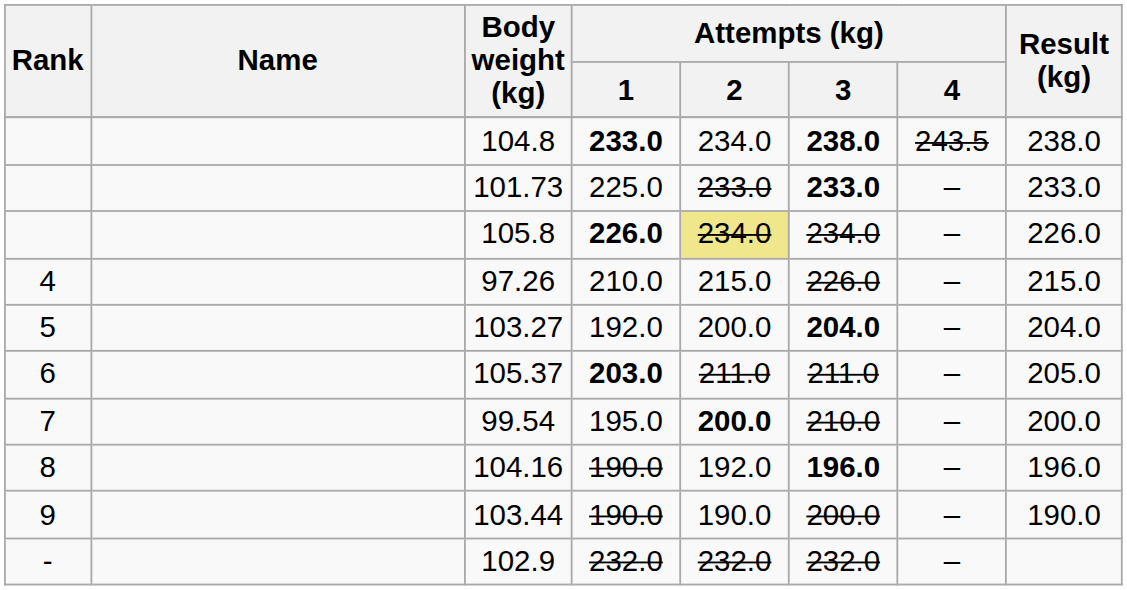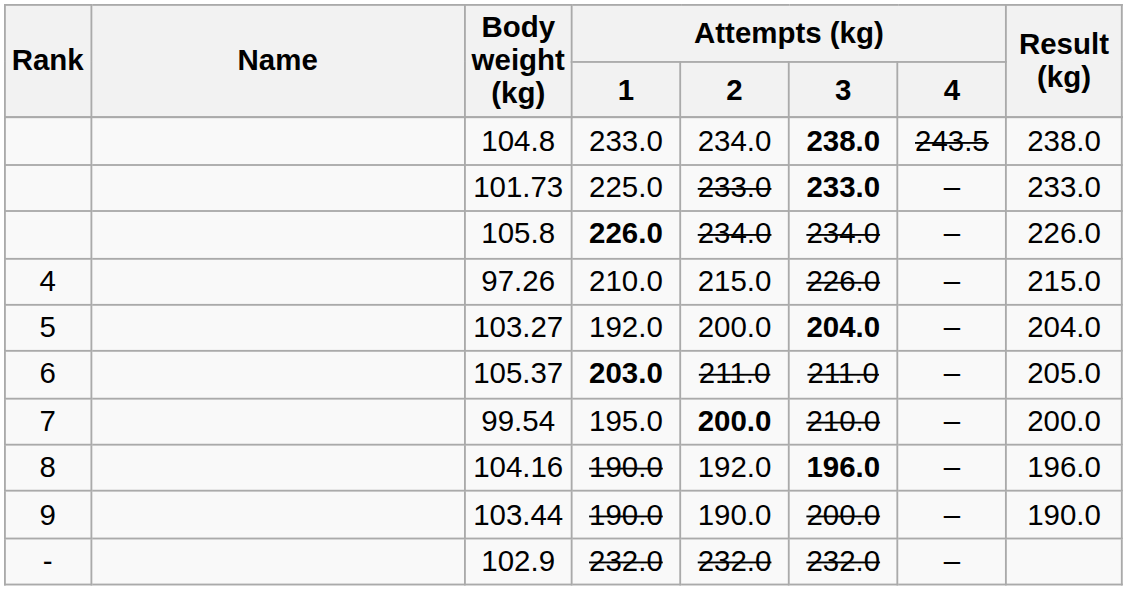(626, 140) bold -> (626, 140) normal
(735, 234) khaki background -> (735, 234) no background
